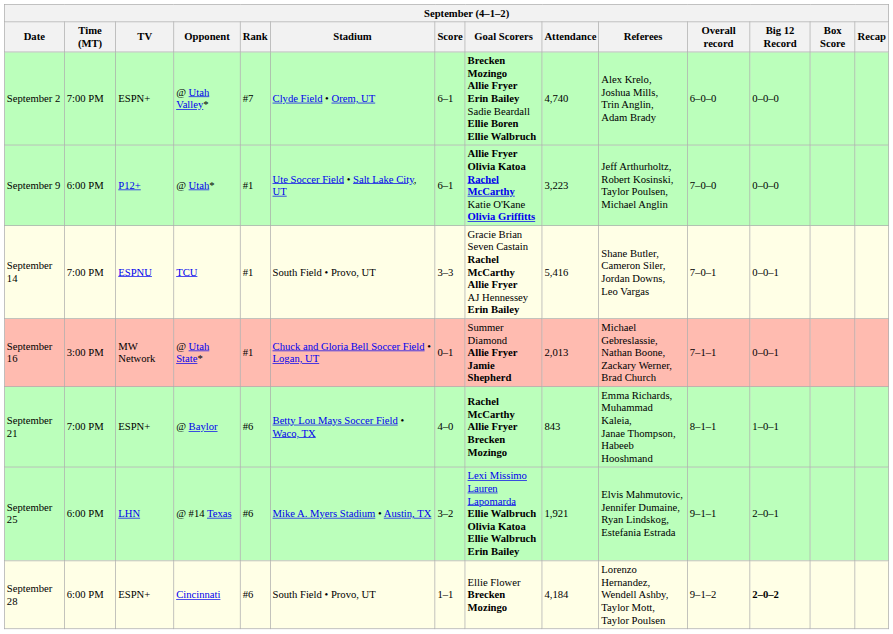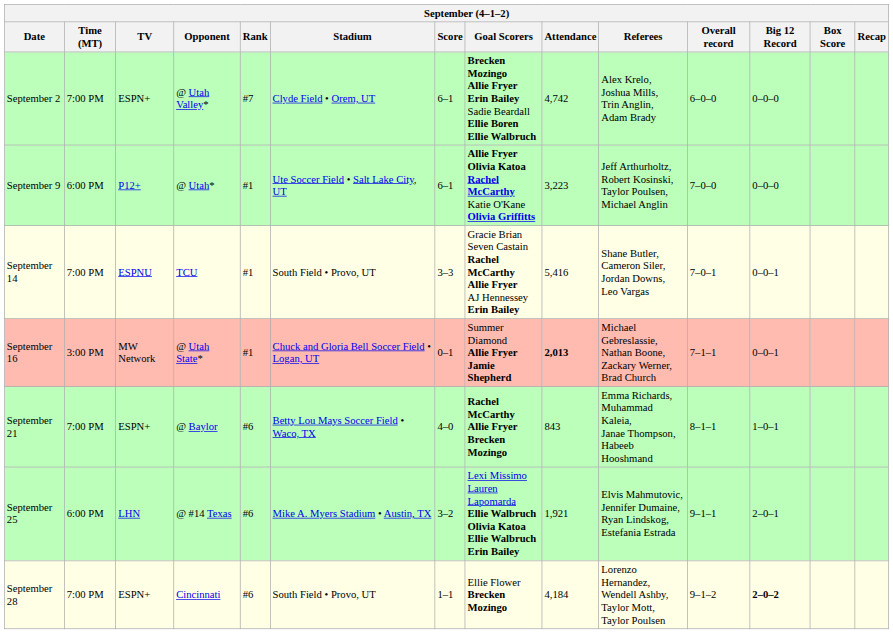(556, 98) 4,740 -> (556, 98) 4,742
(556, 352) normal -> (556, 352) bold
(85, 594) 6:00 PM -> (85, 594) 7:00 PM
